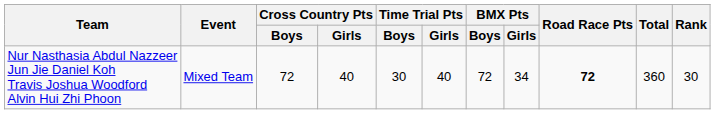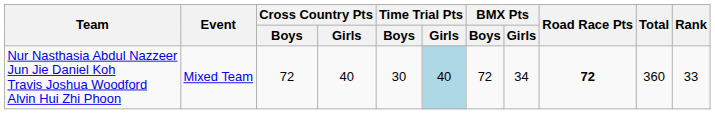(444, 78) no background -> (444, 78) lightblue background
(691, 78) 30 -> (691, 78) 33
